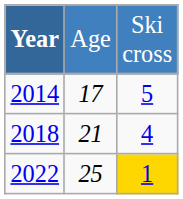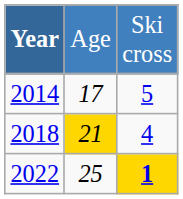(91, 133) no background -> (91, 133) gold background
(147, 173) normal -> (147, 173) bold
